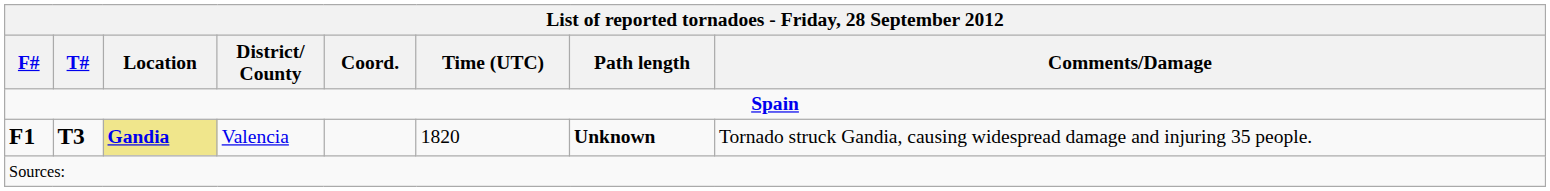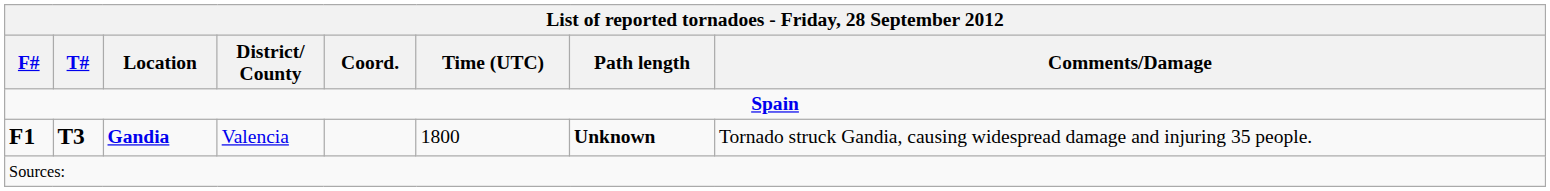(138, 137) khaki background -> (138, 137) no background
(440, 137) 1820 -> (440, 137) 1800
